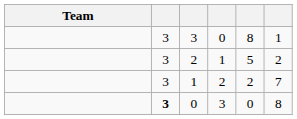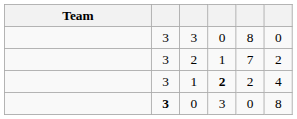(278, 37) 1 -> (278, 37) 0
(250, 59) 5 -> (250, 59) 7
(222, 81) normal -> (222, 81) bold
(278, 81) 7 -> (278, 81) 4
